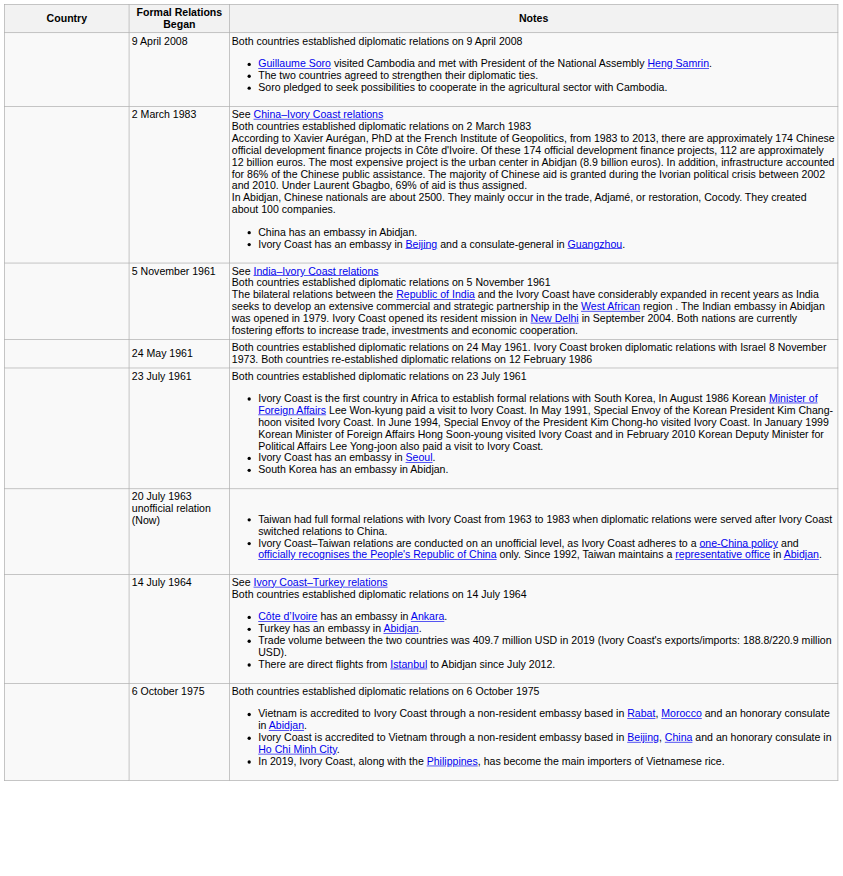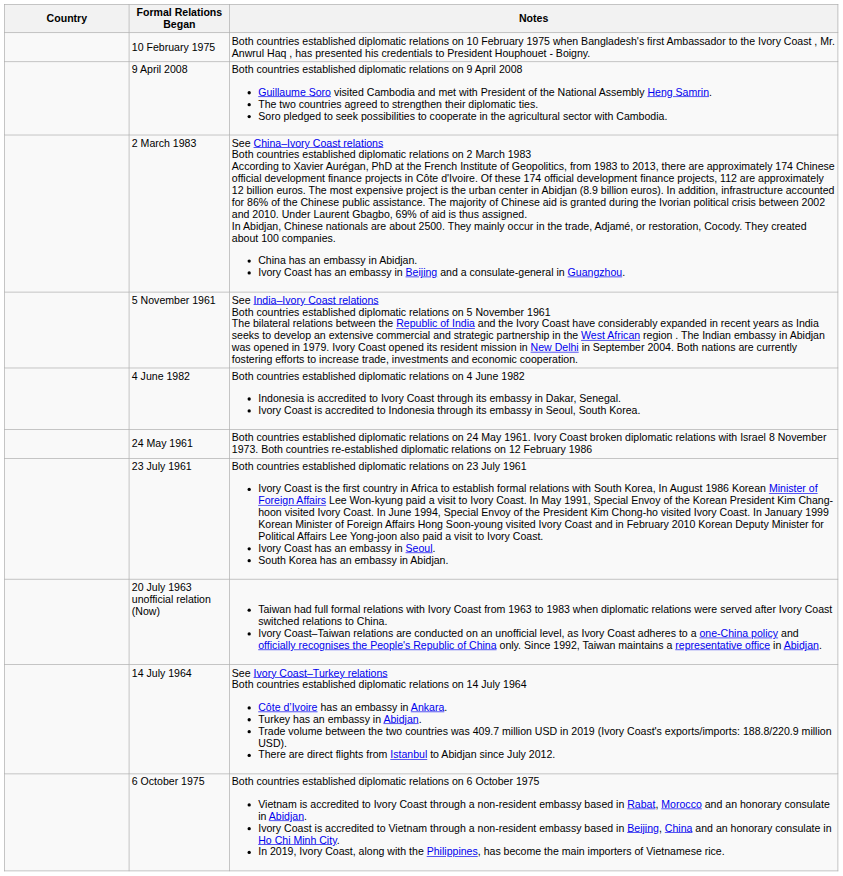+ row: (173, 47)
+ row: (161, 376)
